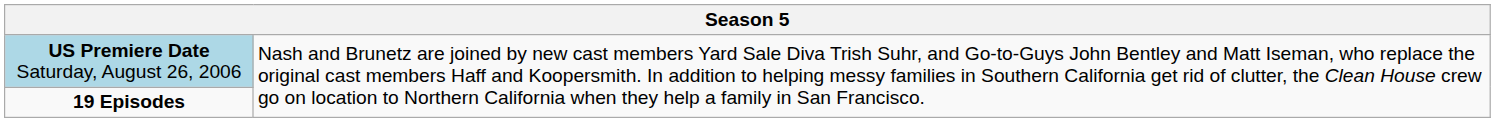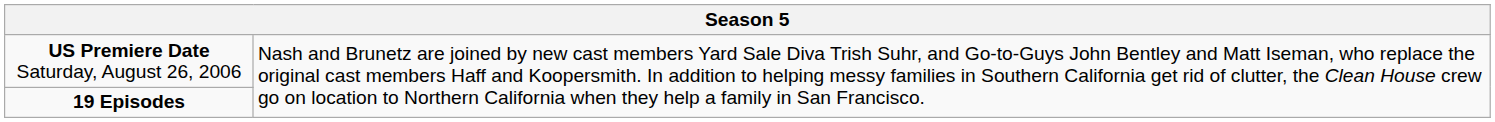(129, 60) lightblue background -> (129, 60) no background
